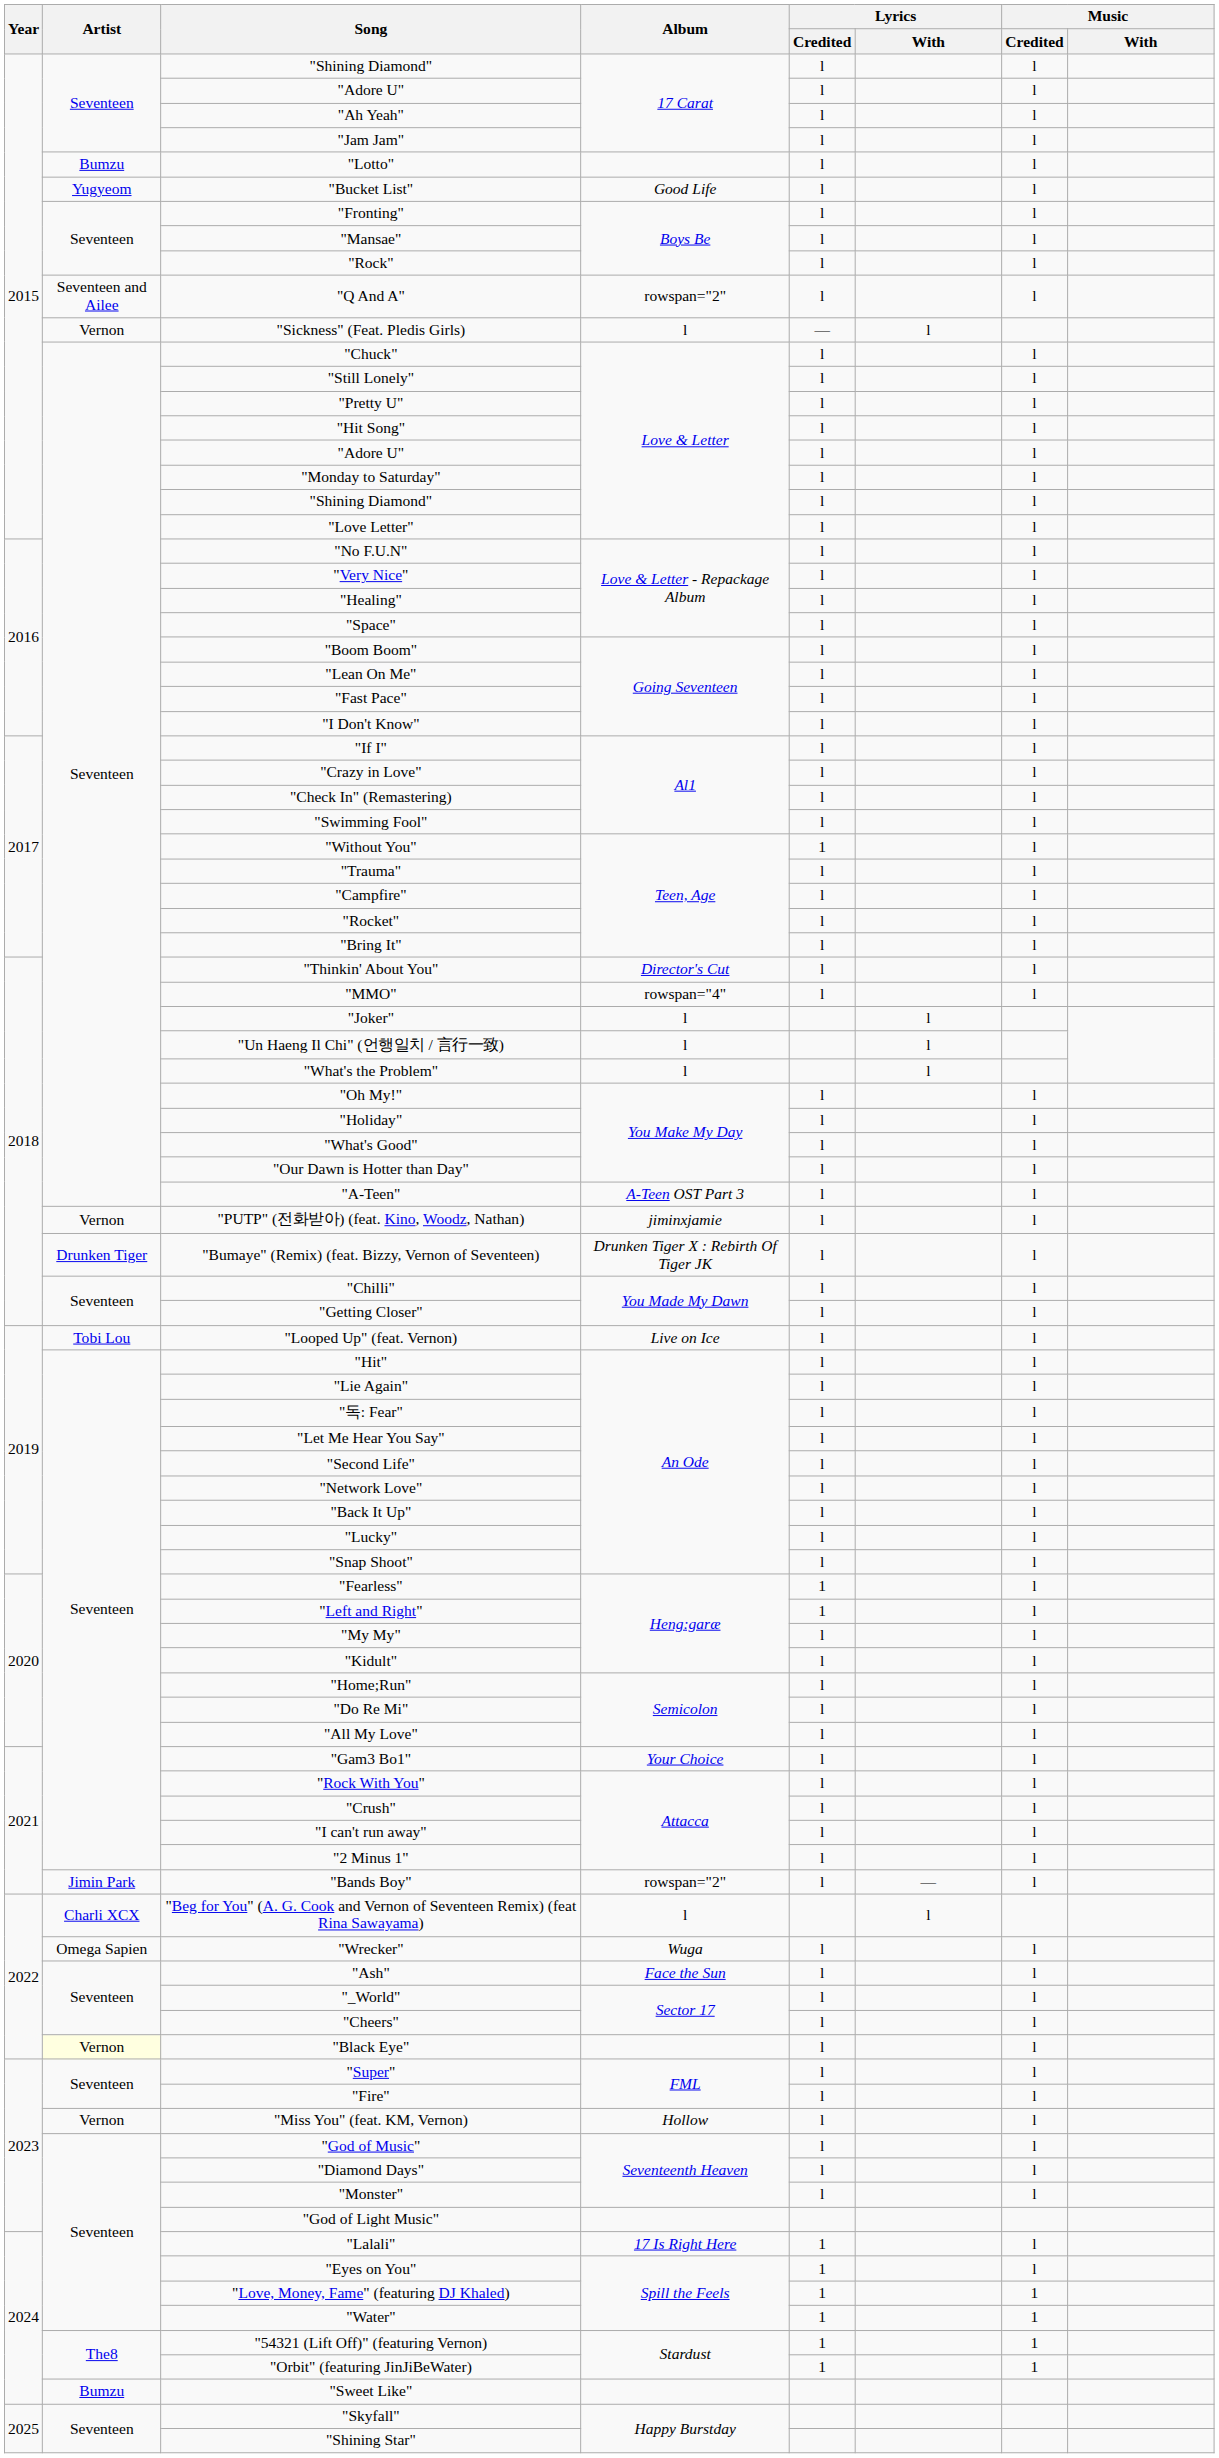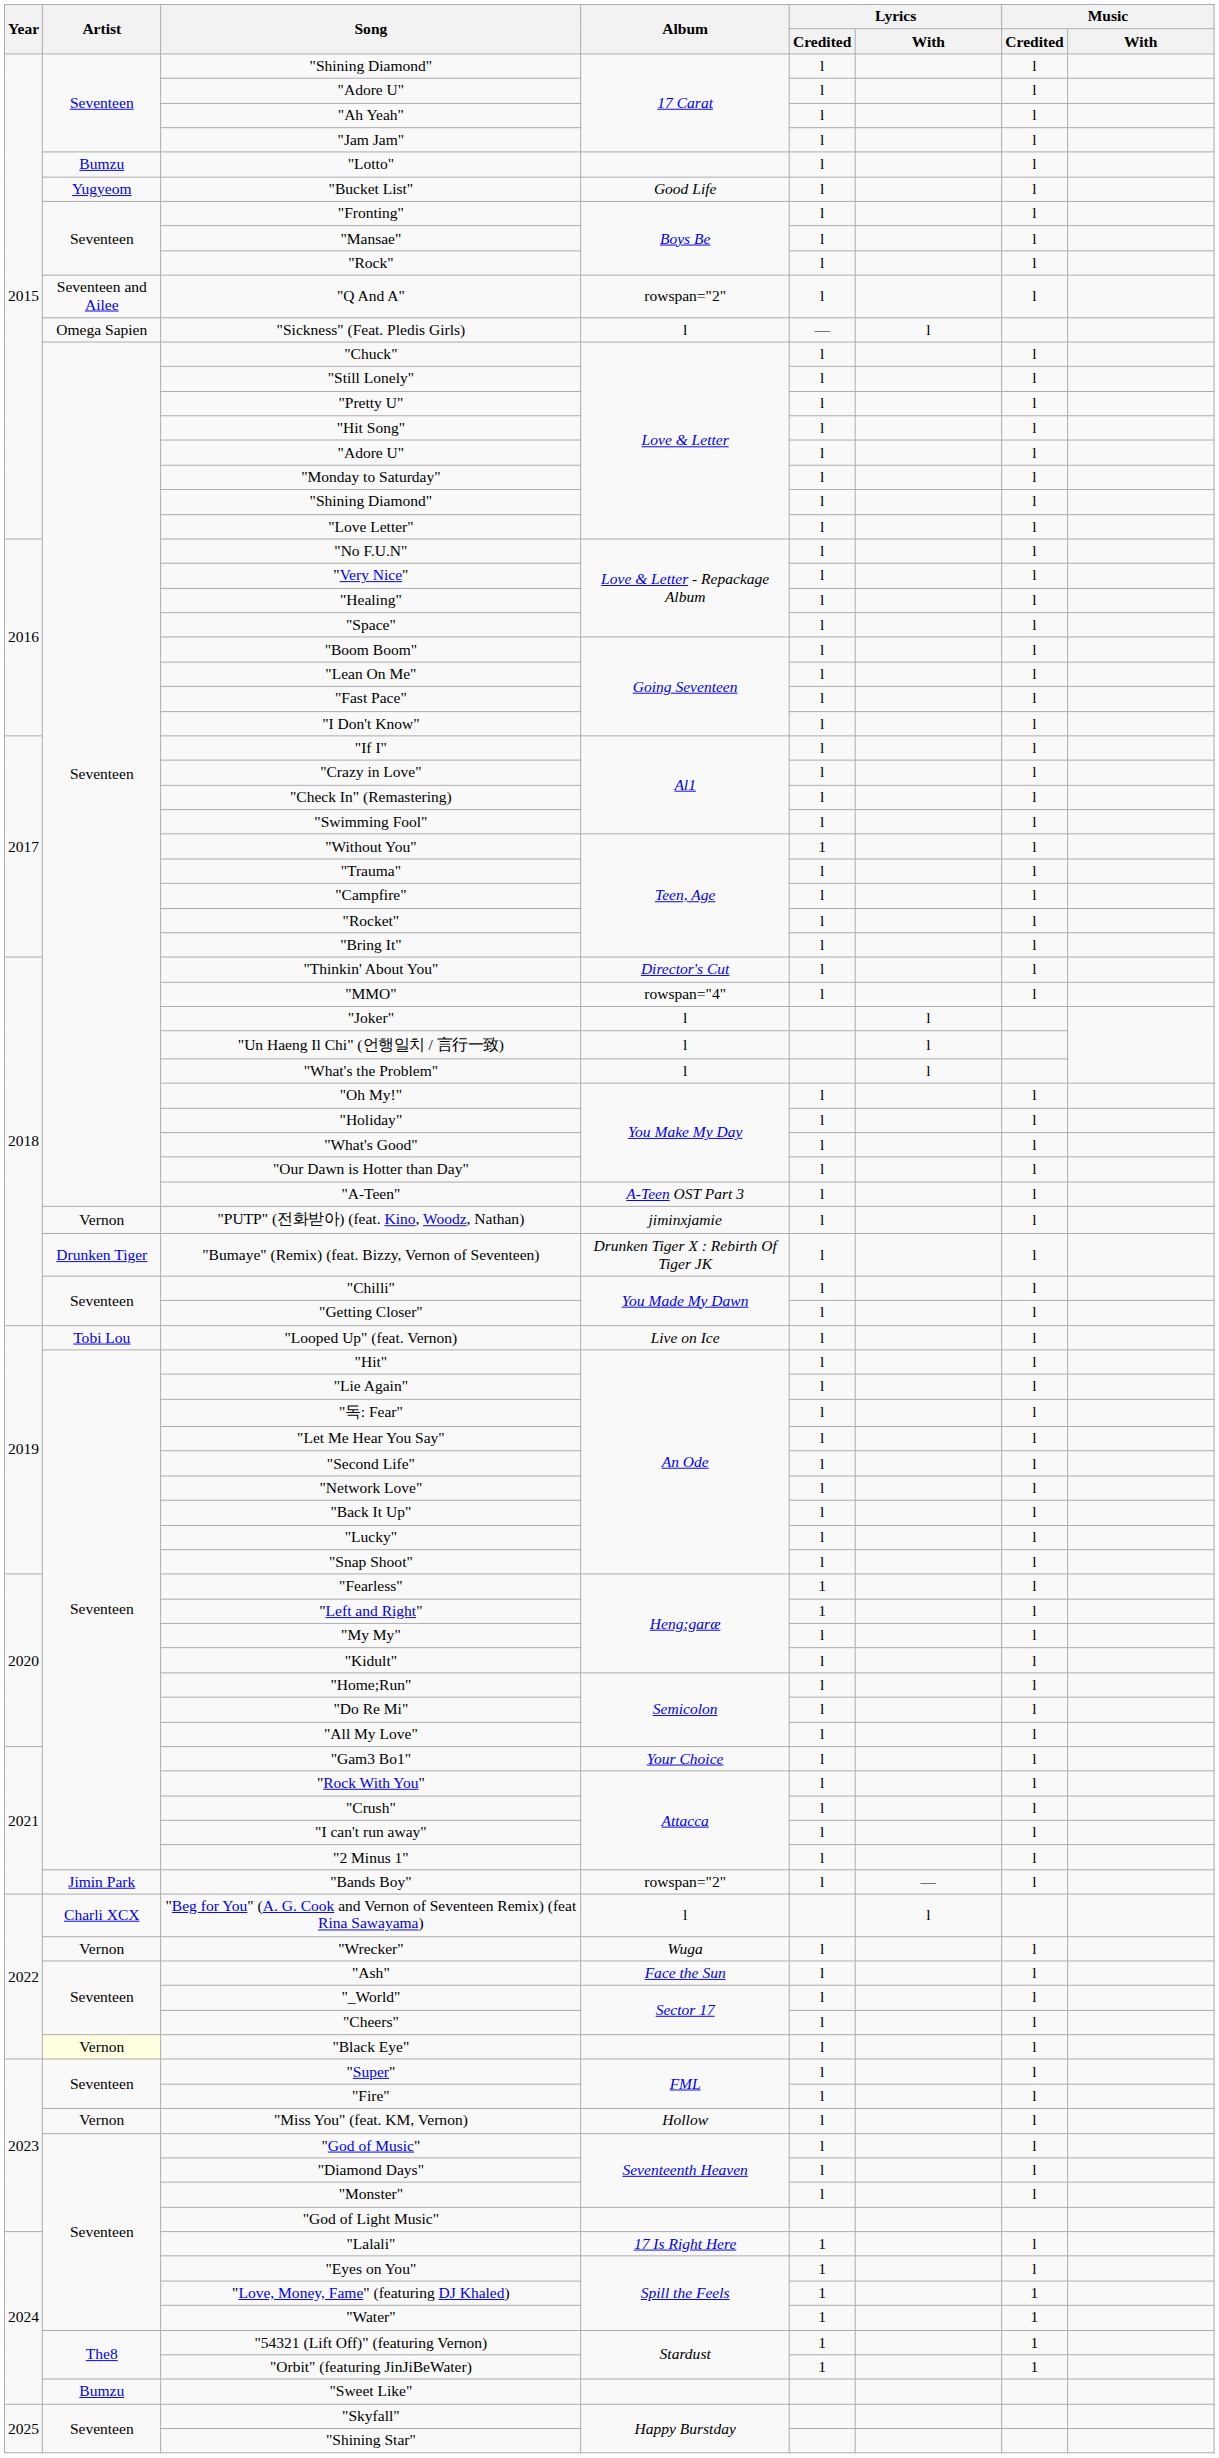(102, 329) Vernon -> (102, 329) Omega Sapien
(102, 1948) Omega Sapien -> (102, 1948) Vernon
